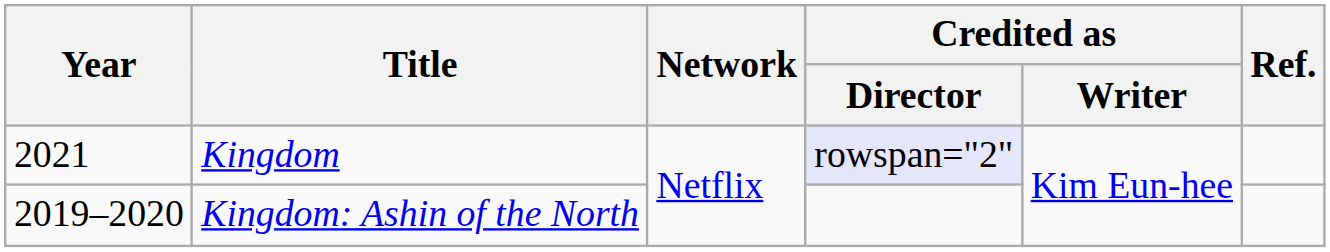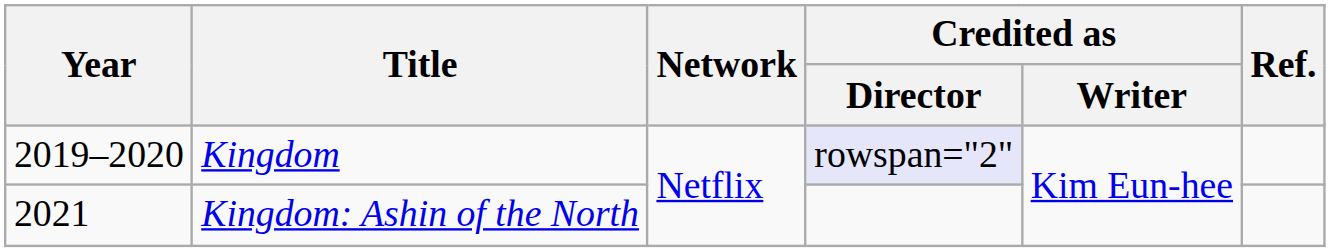(52, 154) 2021 -> (99, 154) 2019–2020
(99, 214) 2019–2020 -> (52, 214) 2021
